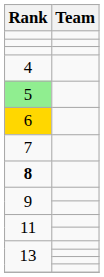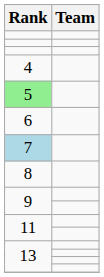(28, 120) gold background -> (28, 120) no background
(28, 147) no background -> (28, 147) lightblue background
(28, 174) bold -> (28, 174) normal
